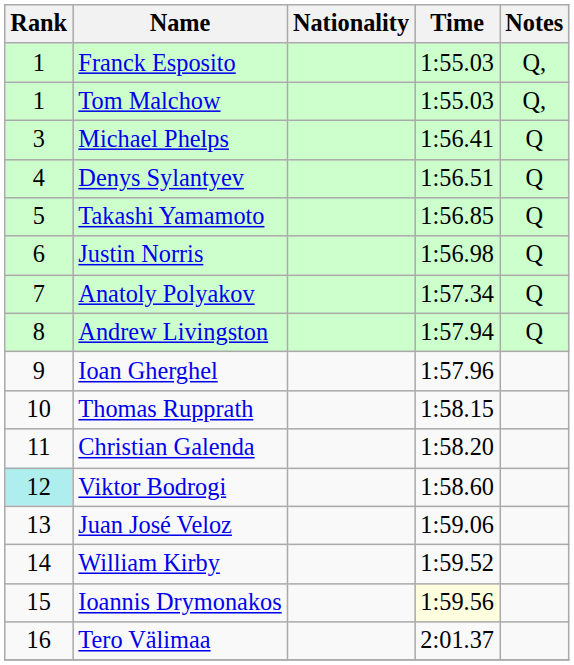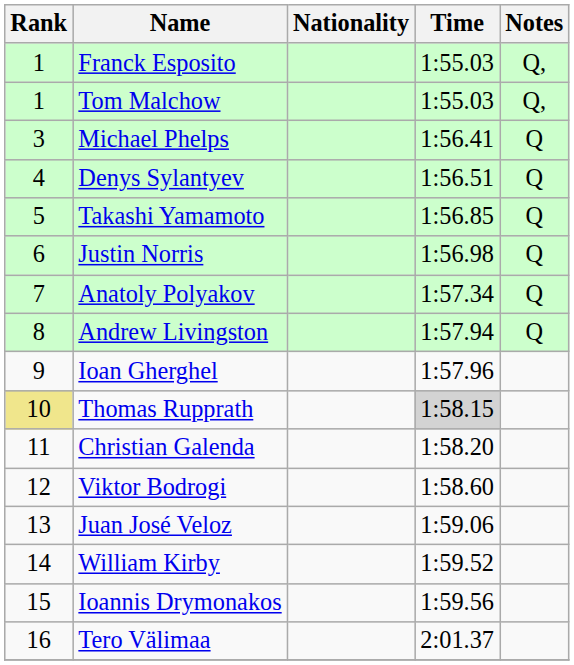(39, 409) no background -> (39, 409) khaki background
(457, 409) no background -> (457, 409) lightgrey background
(39, 486) paleturquoise background -> (39, 486) no background
(457, 602) lightyellow background -> (457, 602) no background
